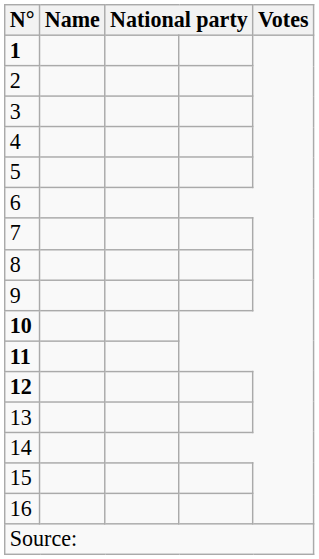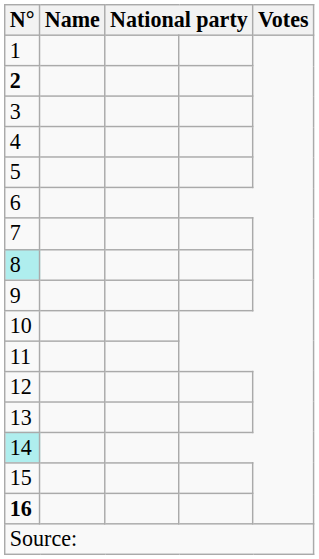(15, 50) bold -> (15, 50) normal
(15, 81) normal -> (15, 81) bold
(15, 264) no background -> (15, 264) paleturquoise background
(21, 325) bold -> (21, 325) normal
(20, 355) bold -> (20, 355) normal
(21, 386) bold -> (21, 386) normal
(21, 447) no background -> (21, 447) paleturquoise background
(21, 508) normal -> (21, 508) bold
